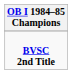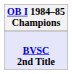(36, 55) no background -> (36, 55) lavender background
